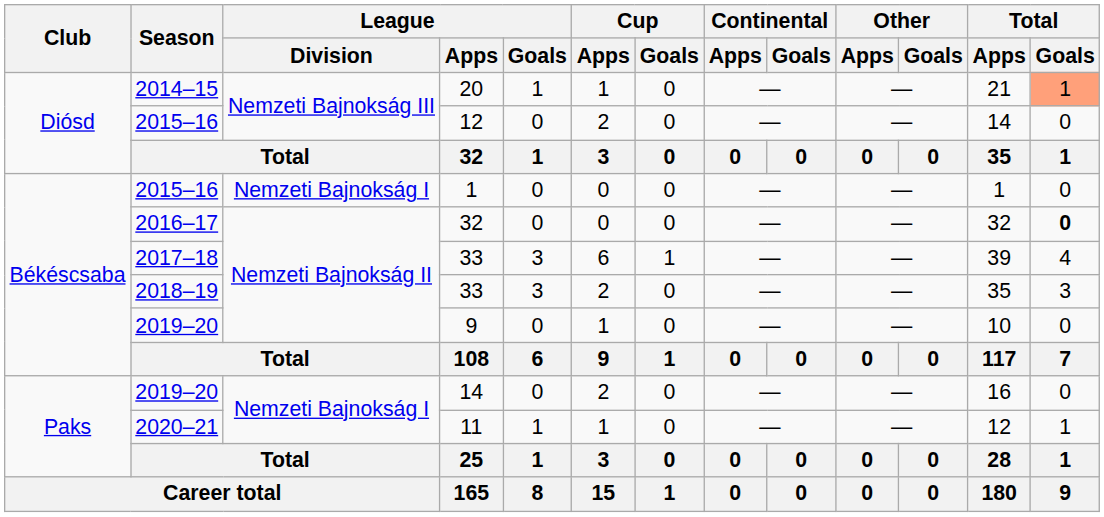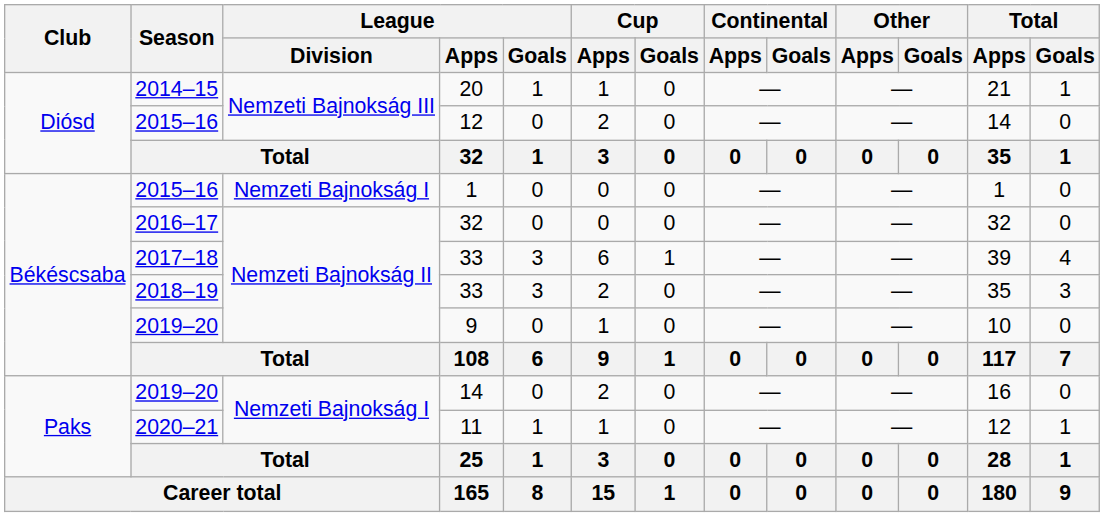(1065, 88) lightsalmon background -> (1065, 88) no background
(1065, 223) bold -> (1065, 223) normal
